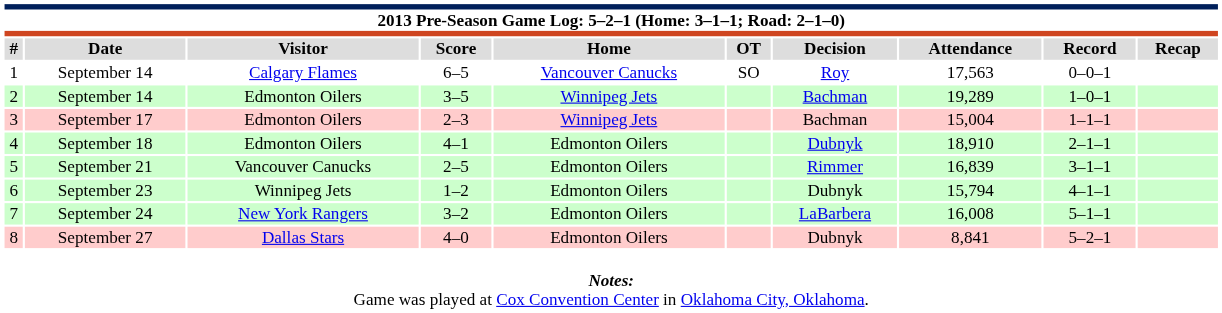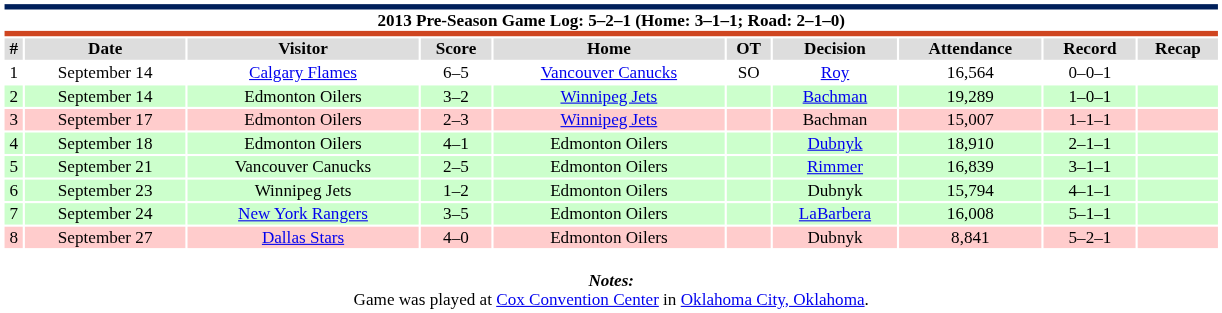(970, 72) 17,563 -> (970, 72) 16,564
(456, 96) 3–5 -> (456, 96) 3–2
(970, 119) 15,004 -> (970, 119) 15,007
(456, 213) 3–2 -> (456, 213) 3–5
